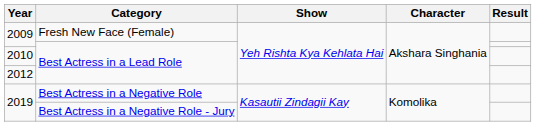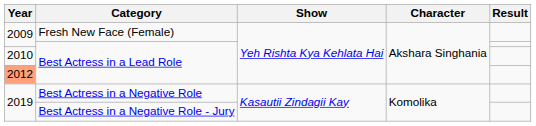(20, 74) no background -> (20, 74) lightsalmon background
